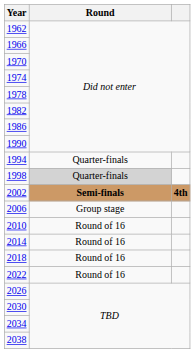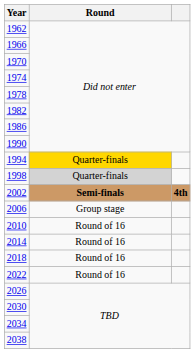(100, 160) no background -> (100, 160) gold background
